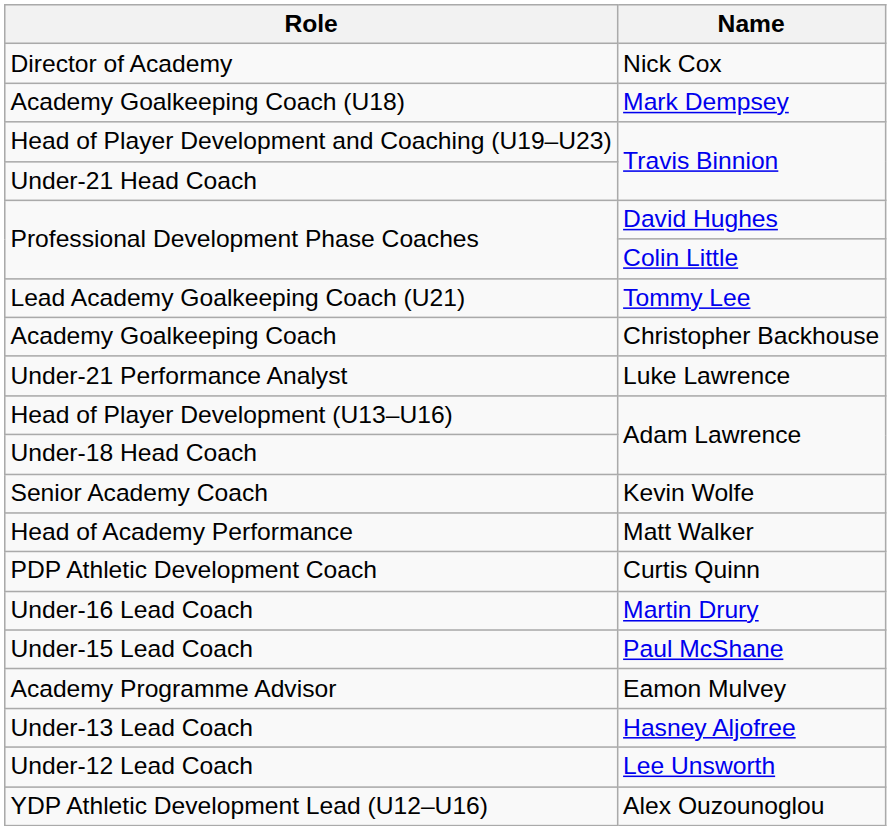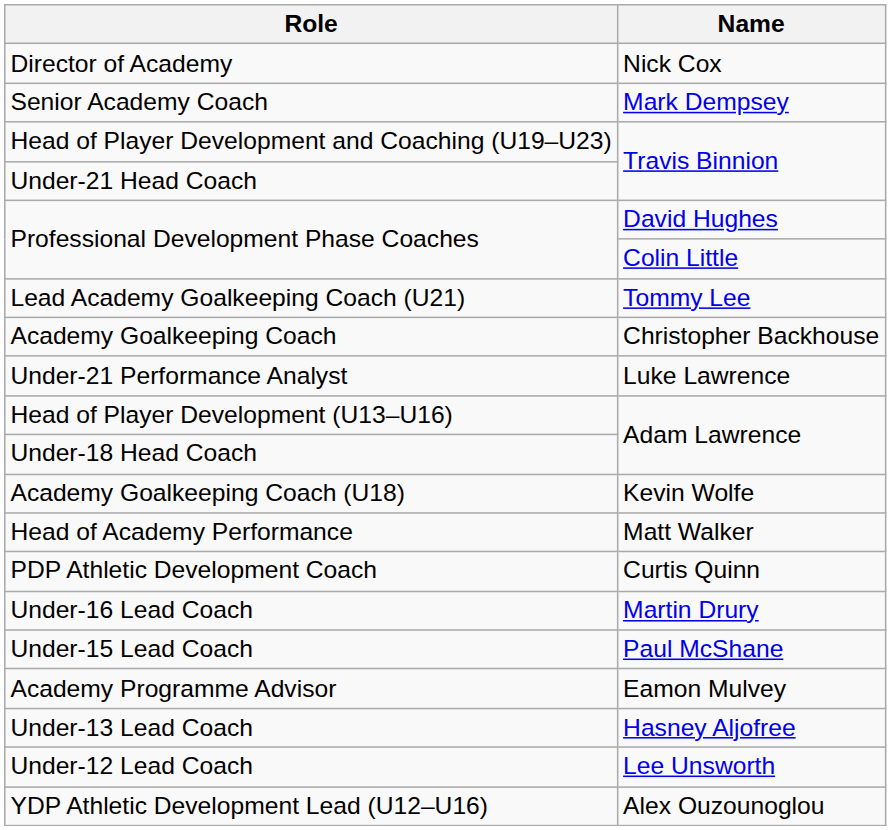(208, 102) Academy Goalkeeping Coach (U18) -> (139, 102) Senior Academy Coach
(139, 492) Senior Academy Coach -> (208, 492) Academy Goalkeeping Coach (U18)
